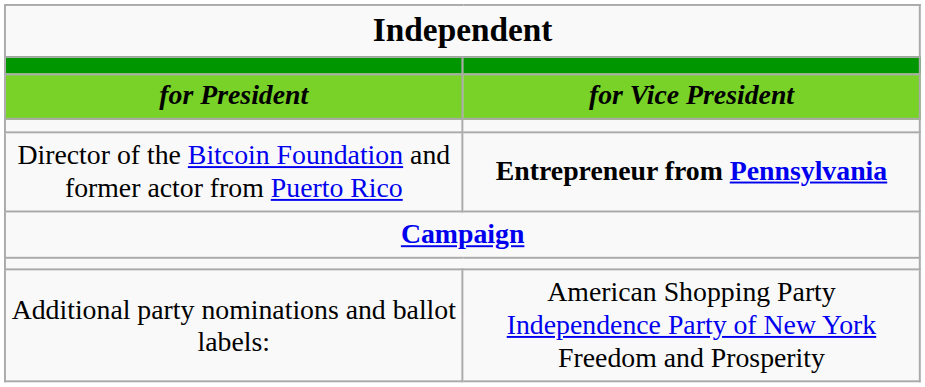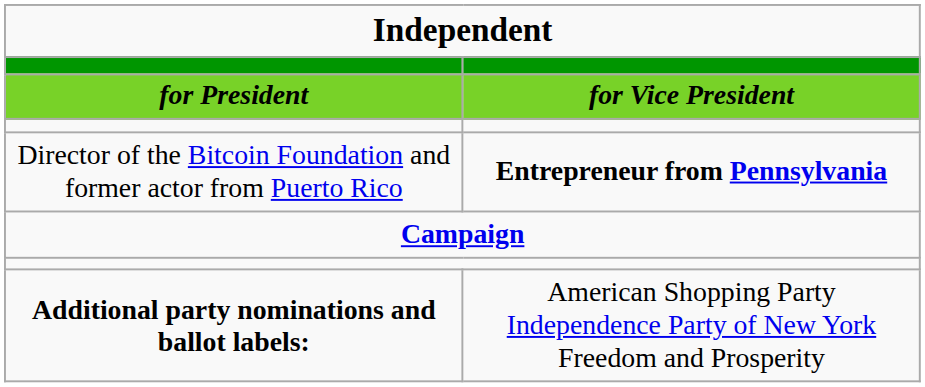(234, 325) normal -> (234, 325) bold
